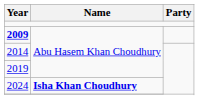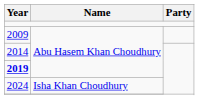(18, 34) bold -> (18, 34) normal
(18, 68) normal -> (18, 68) bold
(85, 85) bold -> (81, 85) normal
